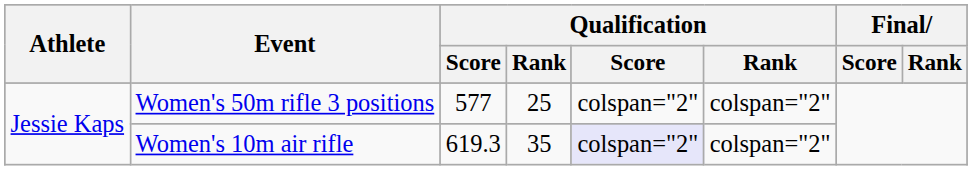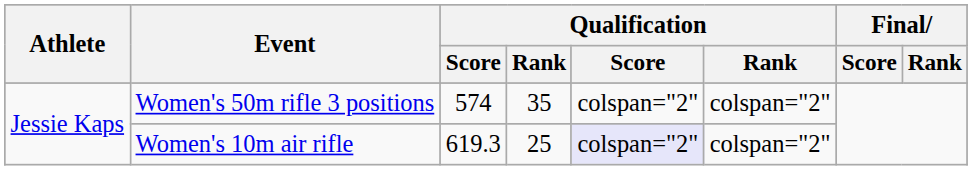(473, 103) 577 -> (473, 103) 574
(539, 103) 25 -> (539, 103) 35
(539, 144) 35 -> (539, 144) 25
